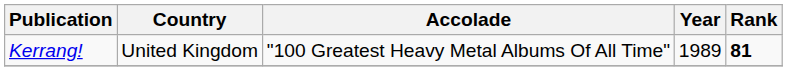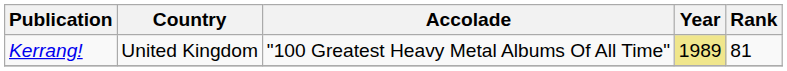(700, 50) no background -> (700, 50) khaki background
(741, 50) bold -> (741, 50) normal
